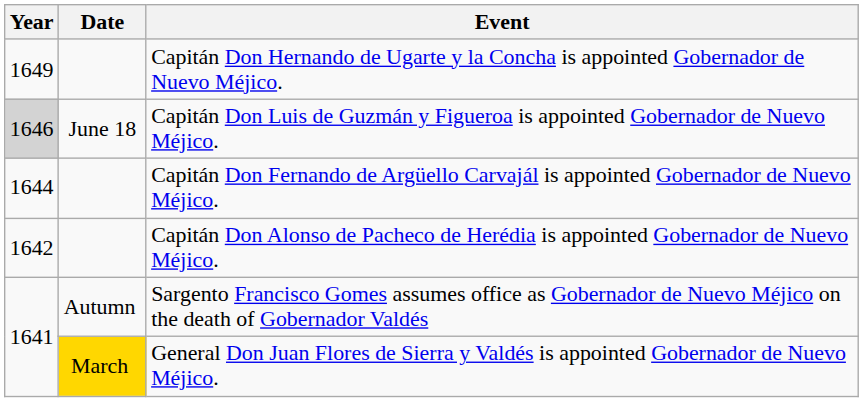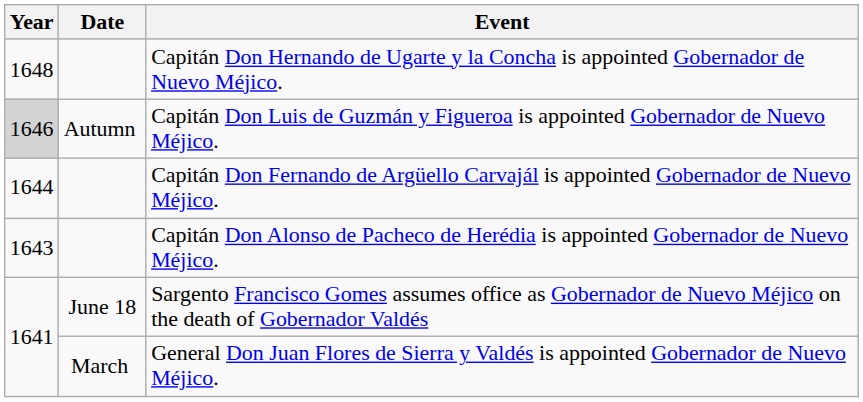(32, 68) 1649 -> (32, 68) 1648
(102, 128) June 18 -> (102, 128) Autumn
(32, 247) 1642 -> (32, 247) 1643
(102, 306) Autumn -> (102, 306) June 18
(102, 366) gold background -> (102, 366) no background
